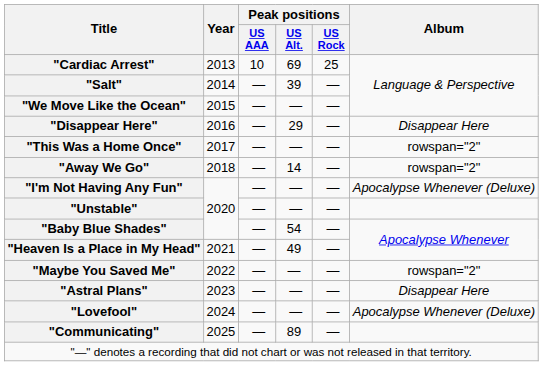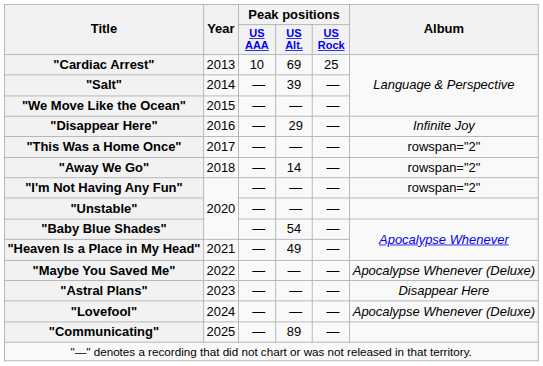(444, 126) Disappear Here -> (444, 126) Infinite Joy
(444, 188) Apocalypse Whenever (Deluxe) -> (444, 188) rowspan="2"
(444, 270) rowspan="2" -> (444, 270) Apocalypse Whenever (Deluxe)
